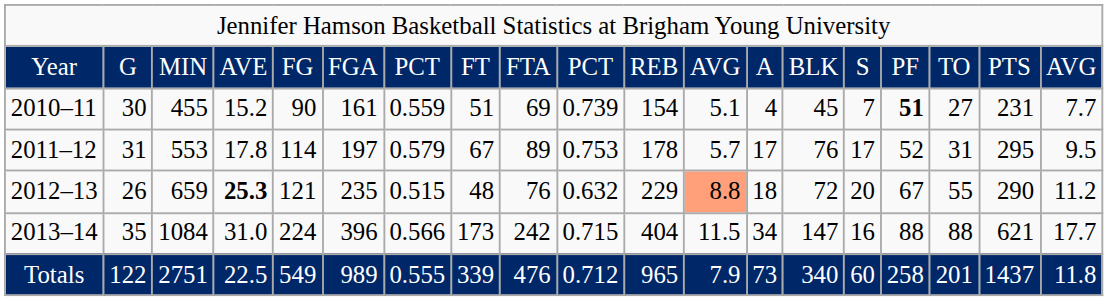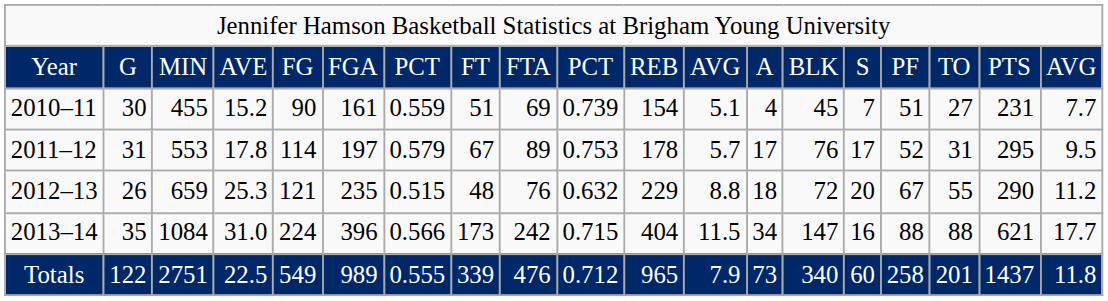(911, 108) bold -> (911, 108) normal
(246, 191) bold -> (246, 191) normal
(725, 191) lightsalmon background -> (725, 191) no background
